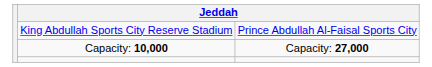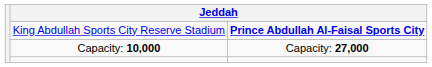(327, 30) normal -> (327, 30) bold
